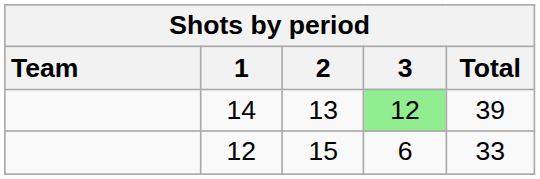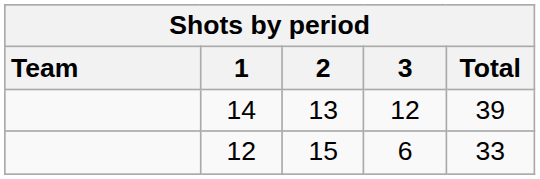(405, 109) lightgreen background -> (405, 109) no background
